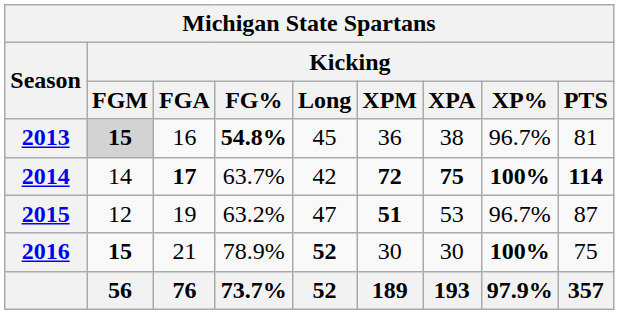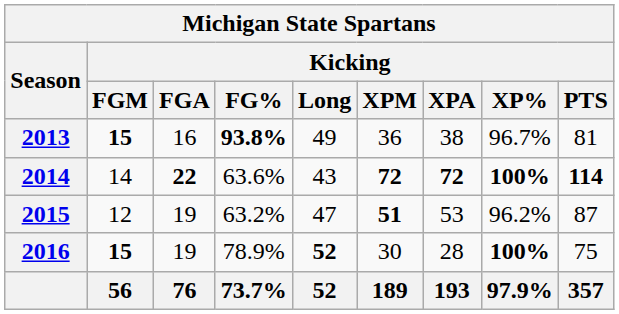(120, 137) lightgrey background -> (120, 137) no background
(254, 137) 54.8% -> (254, 137) 93.8%
(325, 137) 45 -> (325, 137) 49
(184, 175) 17 -> (184, 175) 22
(254, 175) 63.7% -> (254, 175) 63.6%
(325, 175) 42 -> (325, 175) 43
(452, 175) 75 -> (452, 175) 72
(520, 213) 96.7% -> (520, 213) 96.2%
(184, 251) 21 -> (184, 251) 19
(452, 251) 30 -> (452, 251) 28
